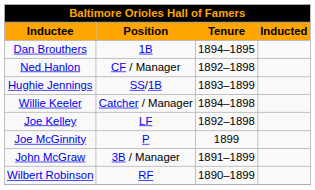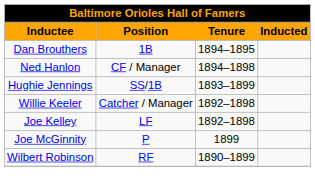(226, 67) 1892–1898 -> (226, 67) 1894–1898
(226, 103) 1894–1898 -> (226, 103) 1892–1898
- row: (50, 157)
